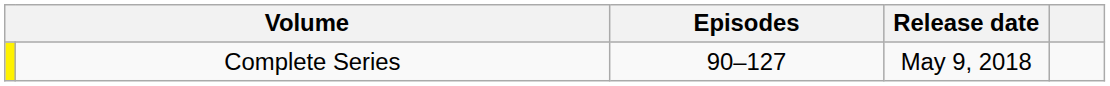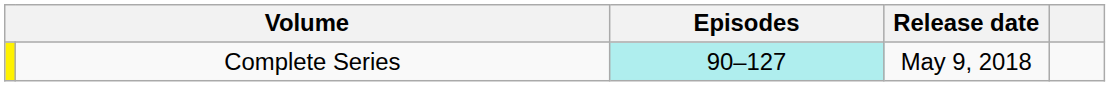(746, 61) no background -> (746, 61) paleturquoise background
